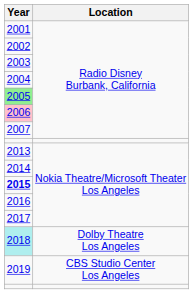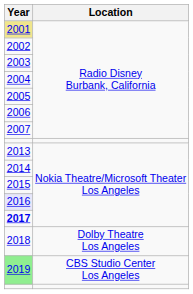(19, 29) no background -> (19, 29) khaki background
(19, 96) lightgreen background -> (19, 96) no background
(19, 113) pink background -> (19, 113) no background
(19, 185) bold -> (19, 185) normal
(19, 201) no background -> (19, 201) lavender background
(19, 218) normal -> (19, 218) bold
(19, 241) paleturquoise background -> (19, 241) no background
(19, 270) no background -> (19, 270) lightgreen background
